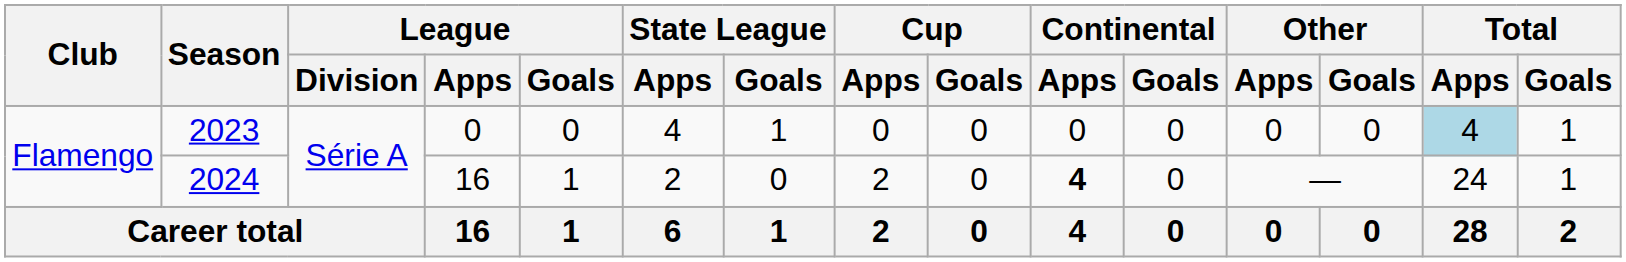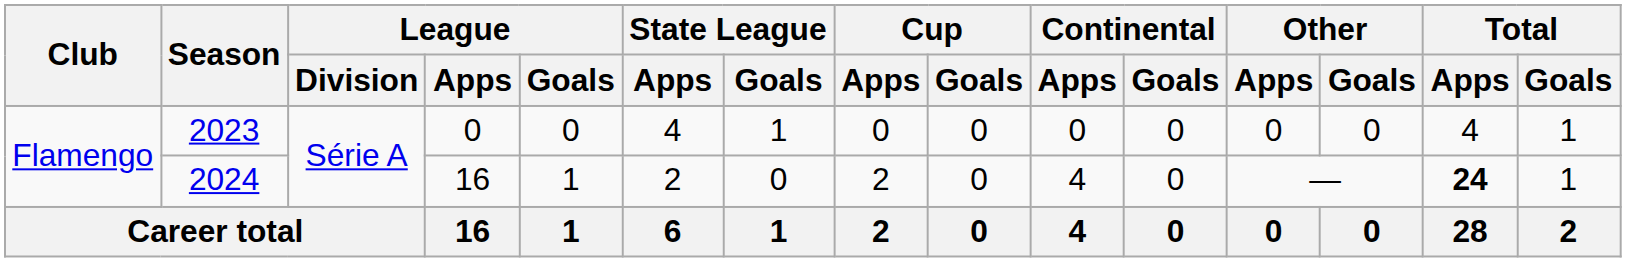(1470, 130) lightblue background -> (1470, 130) no background
(1077, 180) bold -> (1077, 180) normal
(1470, 180) normal -> (1470, 180) bold
